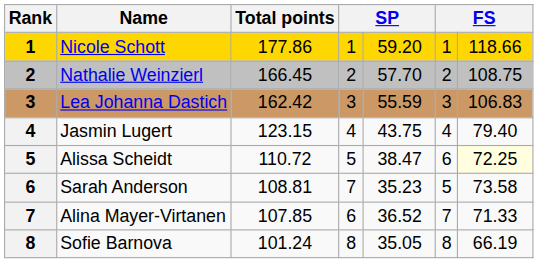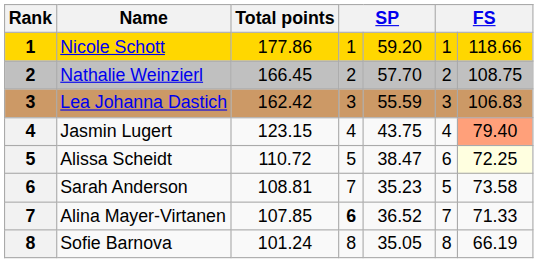(495, 131) no background -> (495, 131) lightsalmon background
(351, 215) normal -> (351, 215) bold
